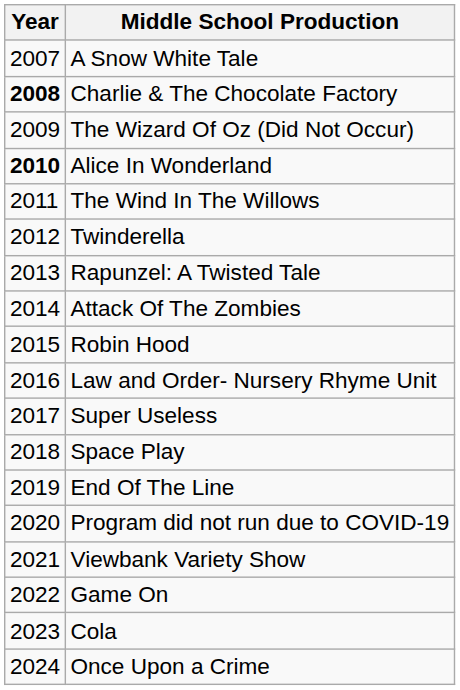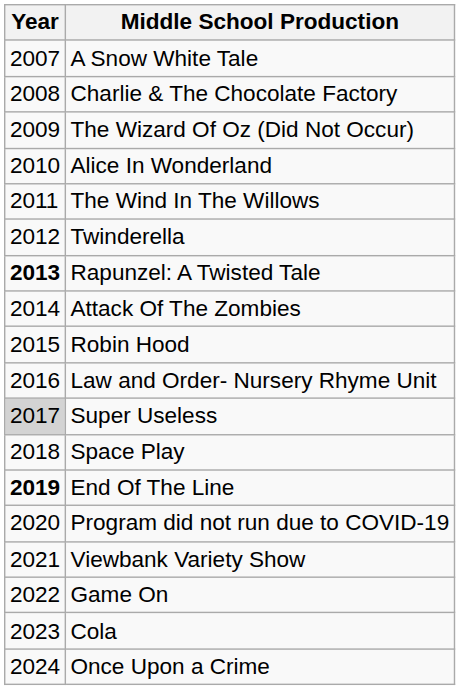(35, 93) bold -> (35, 93) normal
(35, 165) bold -> (35, 165) normal
(35, 272) normal -> (35, 272) bold
(35, 415) no background -> (35, 415) lightgrey background
(35, 487) normal -> (35, 487) bold
